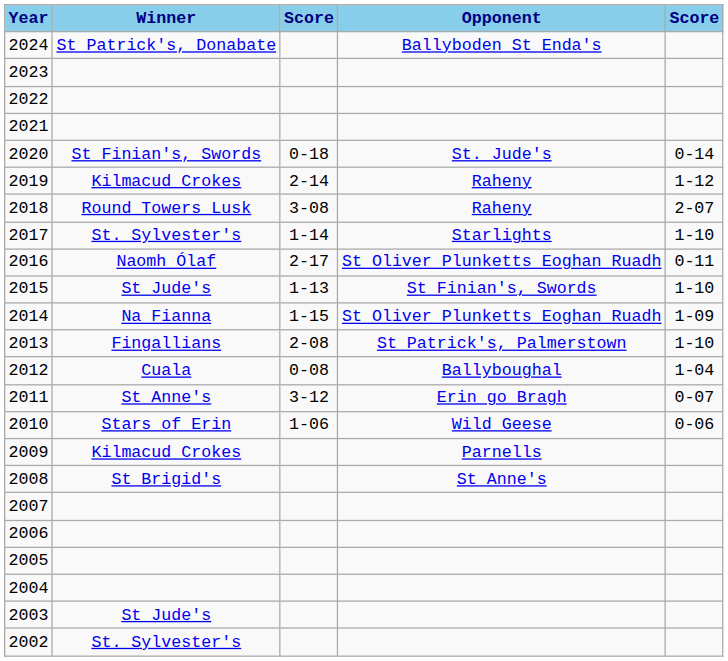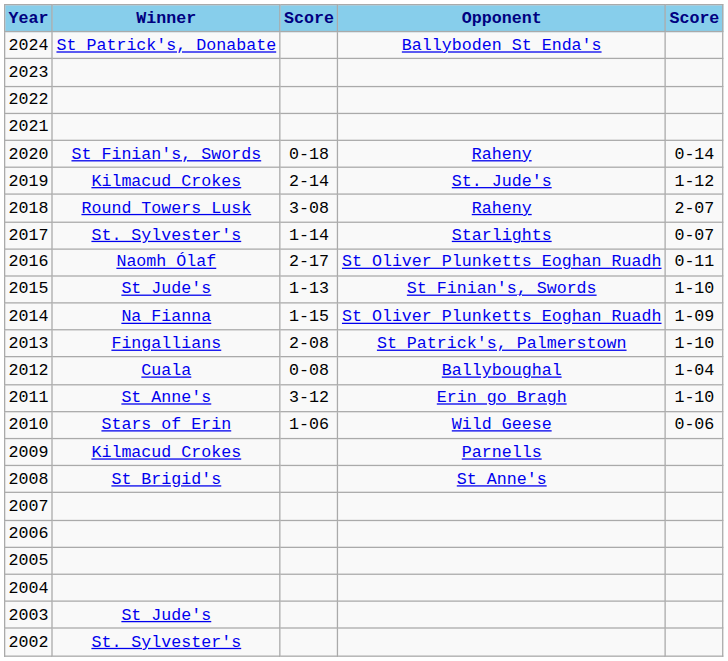(502, 154) St. Jude's -> (502, 154) Raheny
(502, 181) Raheny -> (502, 181) St. Jude's
(694, 235) 1-10 -> (694, 235) 0-07
(694, 398) 0-07 -> (694, 398) 1-10
